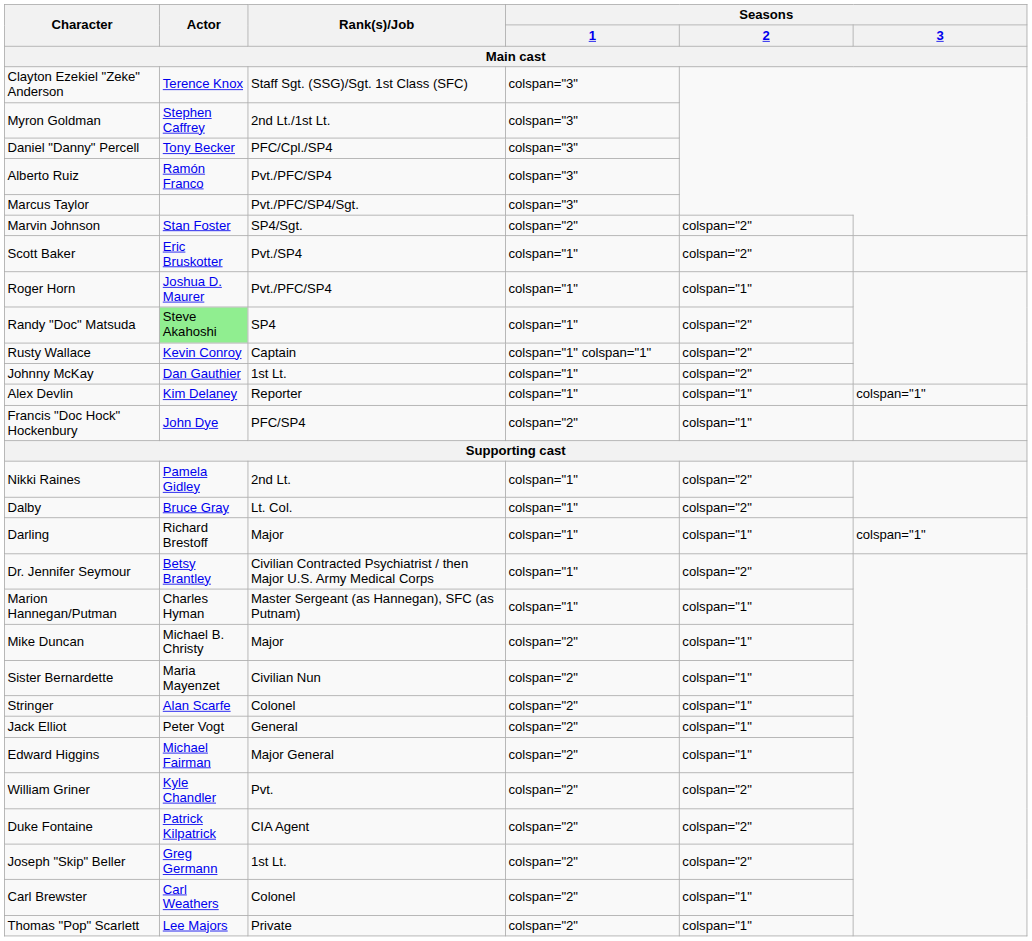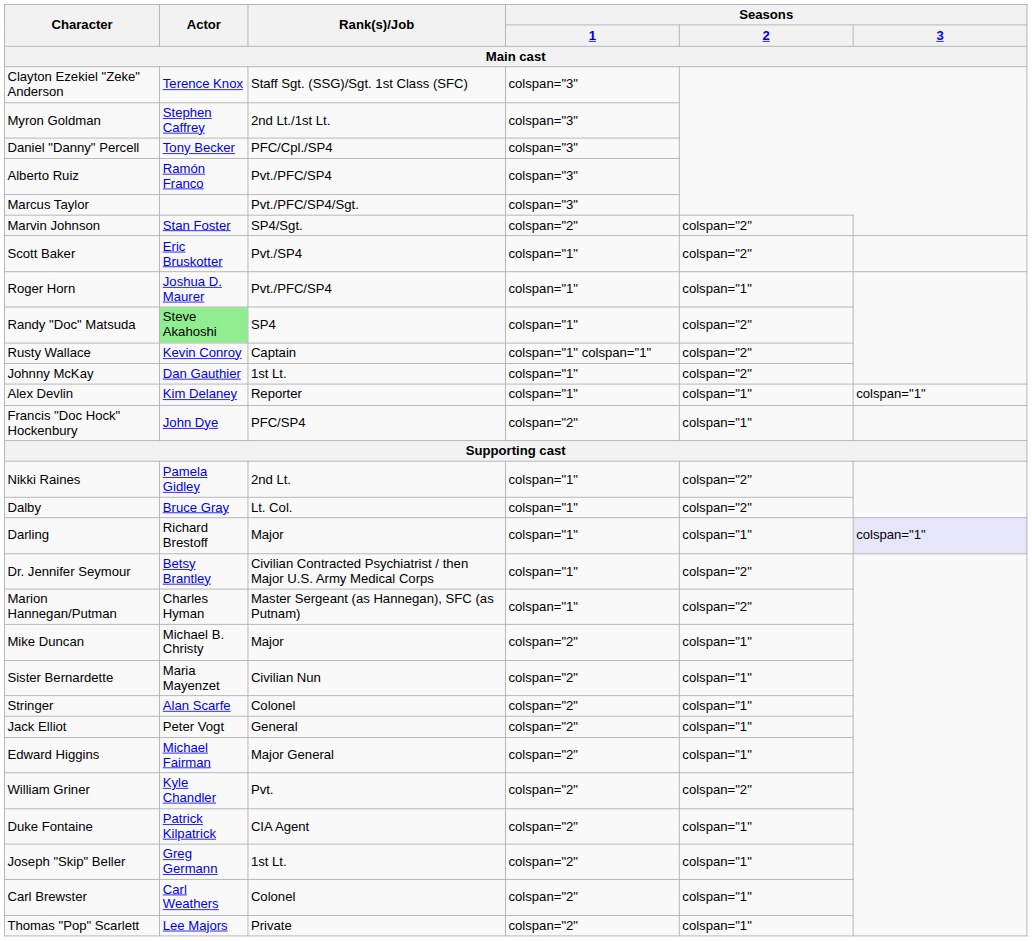(891, 535) no background -> (891, 535) lavender background
(717, 606) colspan="1" -> (717, 606) colspan="2"
(717, 826) colspan="2" -> (717, 826) colspan="1"
(717, 861) colspan="2" -> (717, 861) colspan="1"
